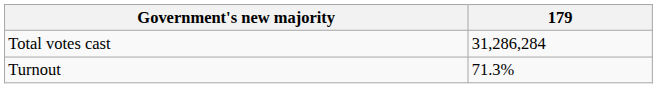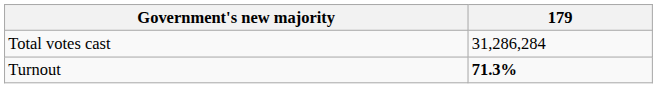(493, 69) normal -> (494, 69) bold
